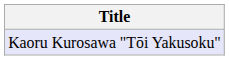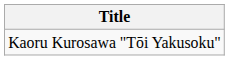(114, 42) lavender background -> (114, 42) no background
